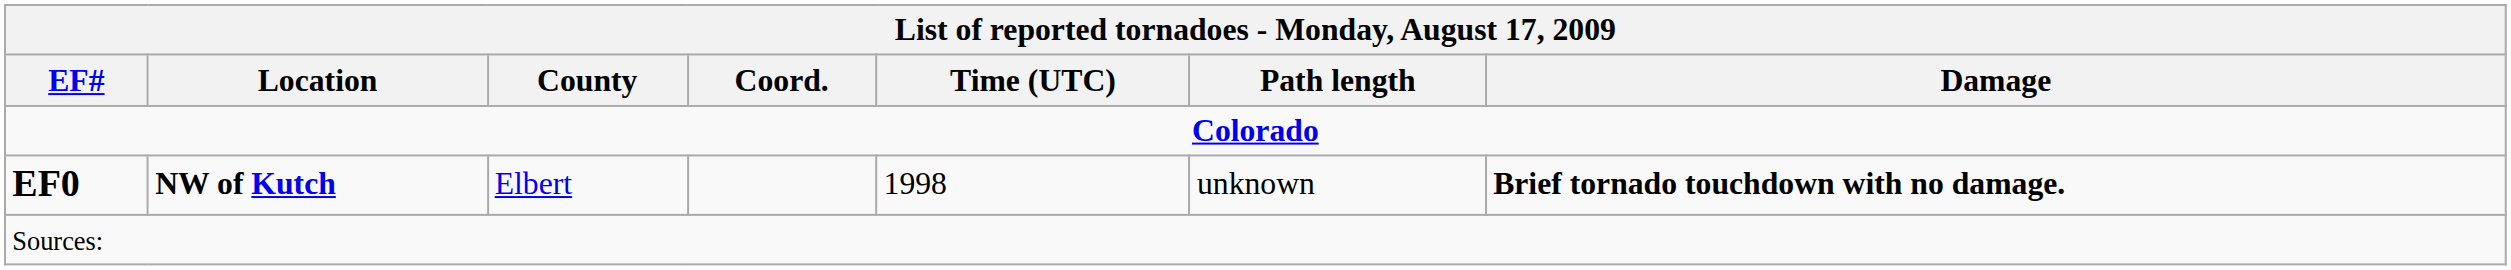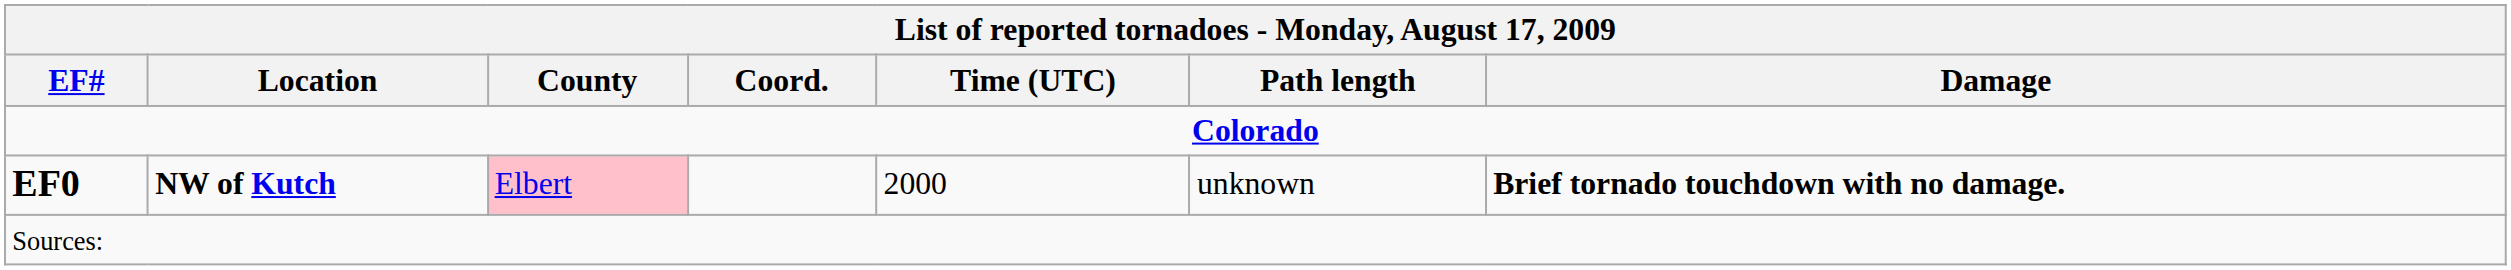(533, 184) no background -> (533, 184) pink background
(915, 184) 1998 -> (915, 184) 2000
